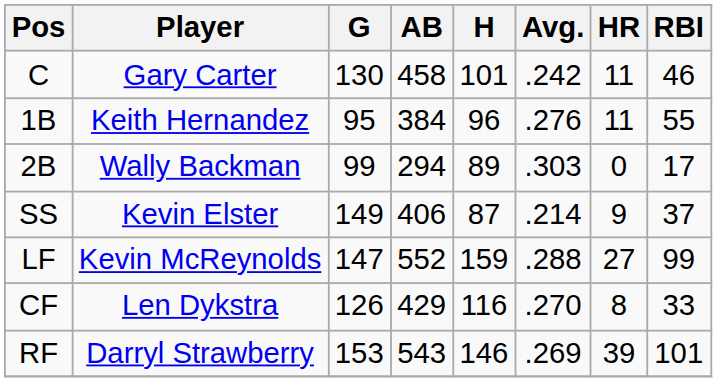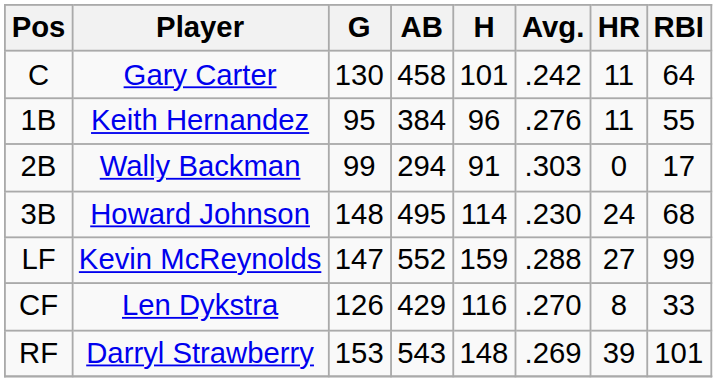(679, 74) 46 -> (679, 74) 64
(484, 167) 89 -> (484, 167) 91
+ row: (38, 213)
- row: (39, 213)
(484, 352) 146 -> (484, 352) 148
